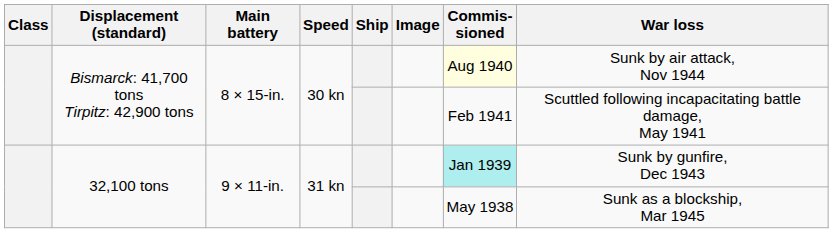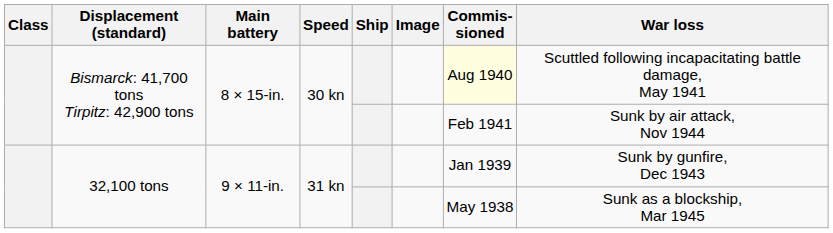(672, 66) Sunk by air attack, Nov 1944 -> (672, 74) Scuttled following incapacitating battle damage, May 1941
(672, 116) Scuttled following incapacitating battle damage, May 1941 -> (672, 124) Sunk by air attack, Nov 1944
(480, 165) paleturquoise background -> (480, 165) no background
